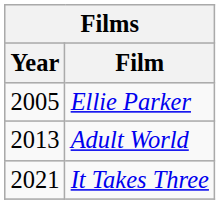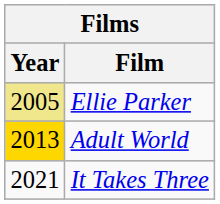(35, 101) no background -> (35, 101) khaki background
(35, 140) no background -> (35, 140) gold background
